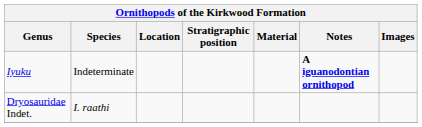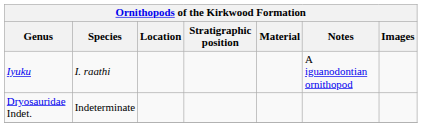(104, 72) Indeterminate -> (92, 72) I. raathi
(336, 72) bold -> (336, 72) normal
(91, 107) I. raathi -> (105, 107) Indeterminate
